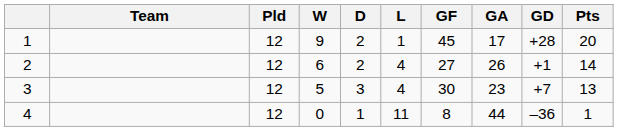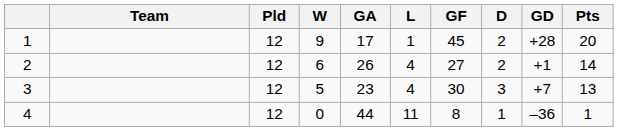columns swapped: (360, 16) <-> (497, 16)
